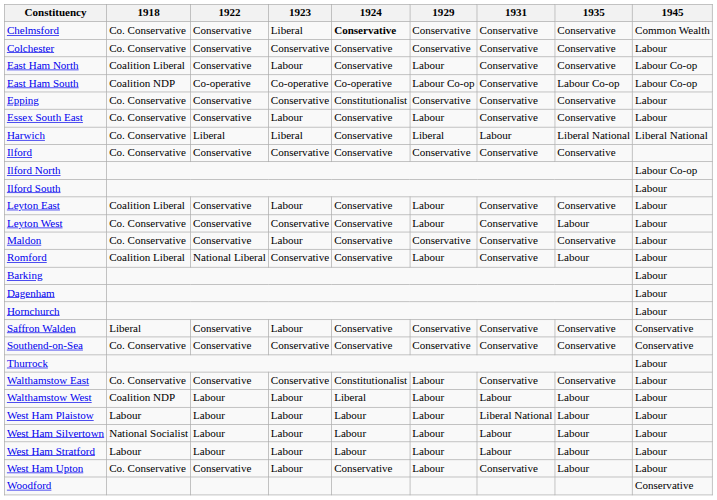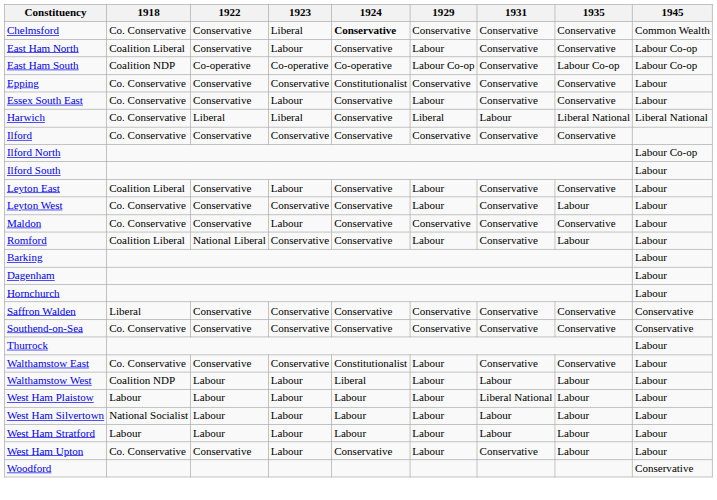- row: (30, 48)
(287, 328) Labour -> (300, 310) Conservative
